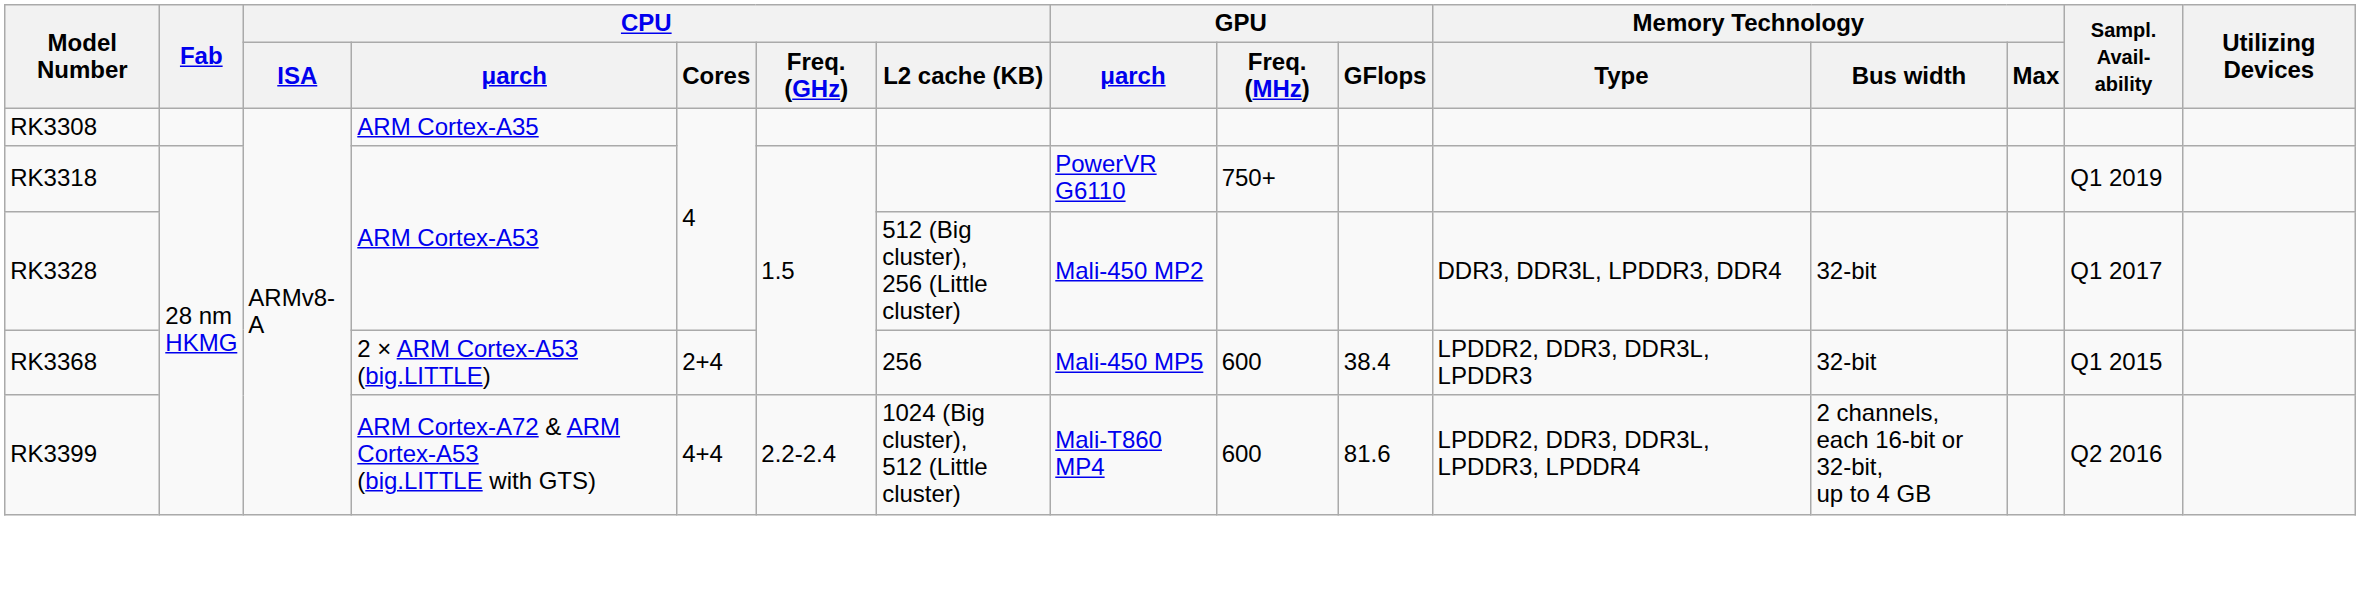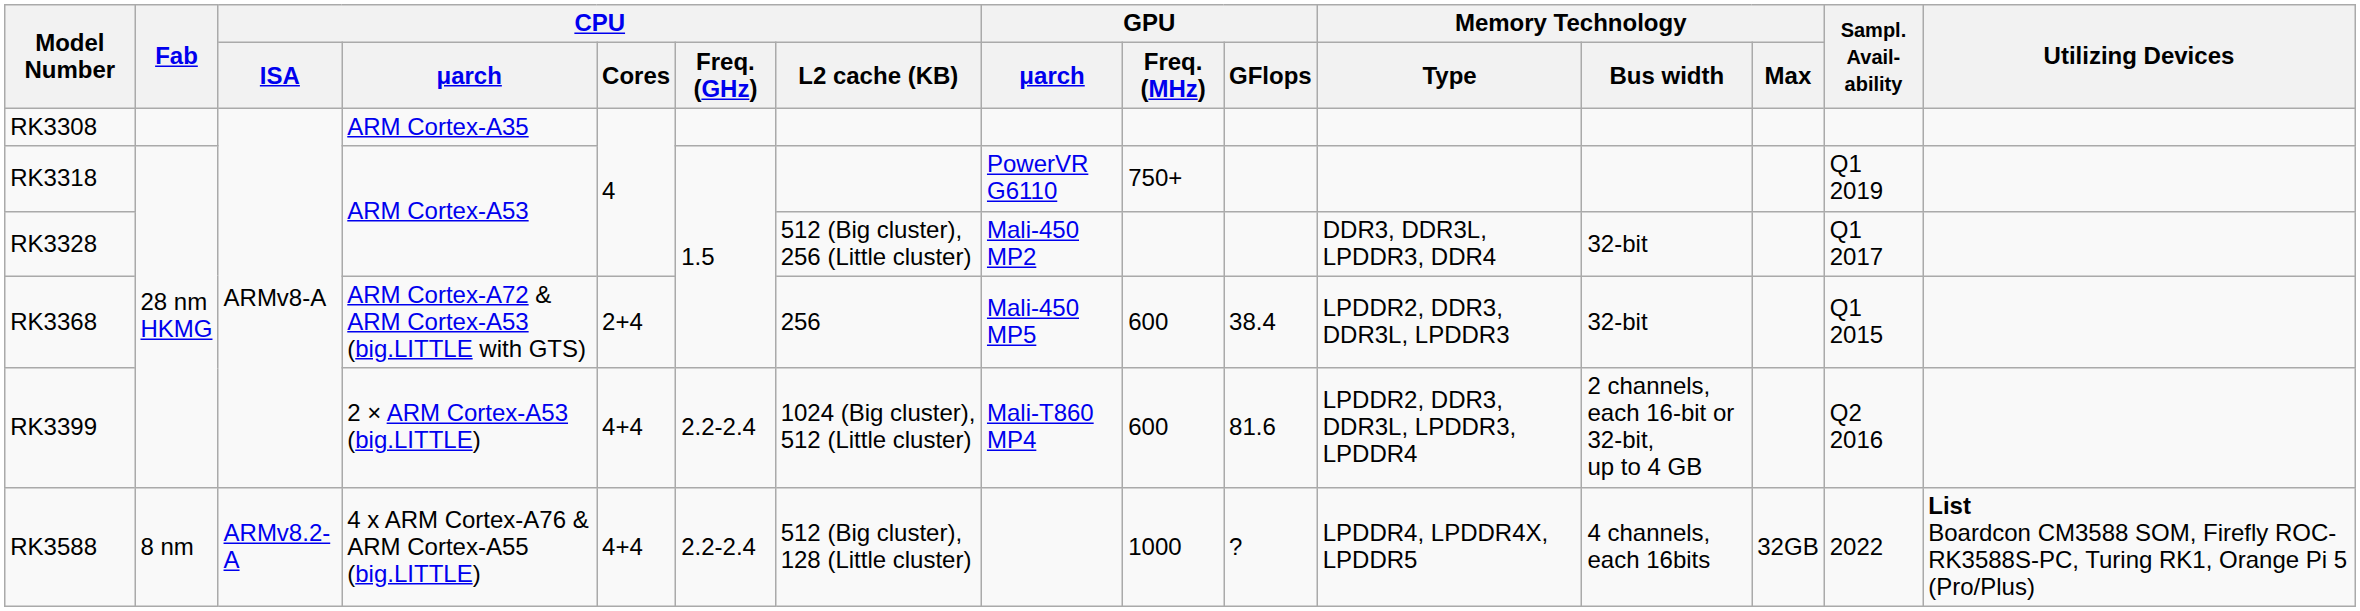(468, 362) 2 × ARM Cortex-A53 (big.LITTLE) -> (467, 321) ARM Cortex-A72 & ARM Cortex-A53 (big.LITTLE with GTS)
(489, 454) ARM Cortex-A72 & ARM Cortex-A53 (big.LITTLE with GTS) -> (458, 427) 2 × ARM Cortex-A53 (big.LITTLE)
+ row: (54, 546)
